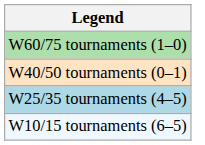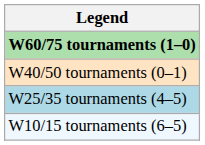(98, 44) normal -> (102, 44) bold
